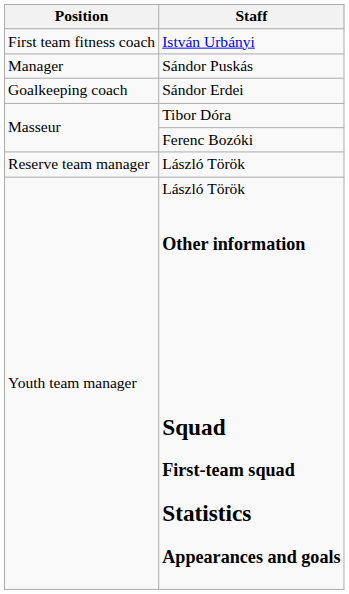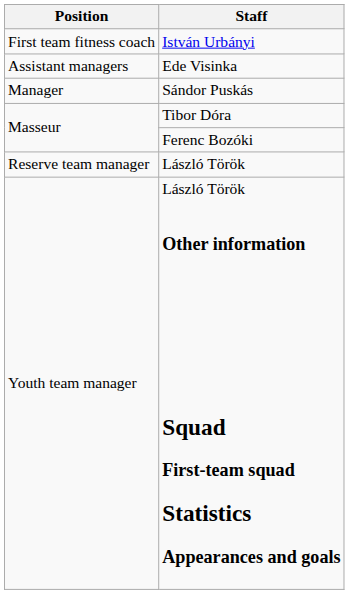+ row: (200, 66)
- row: (203, 90)
